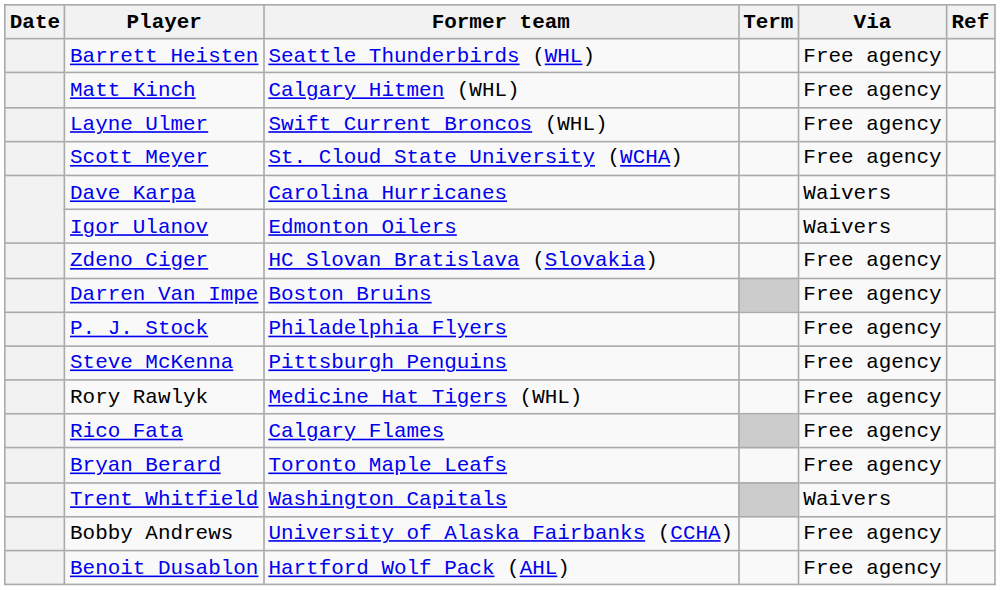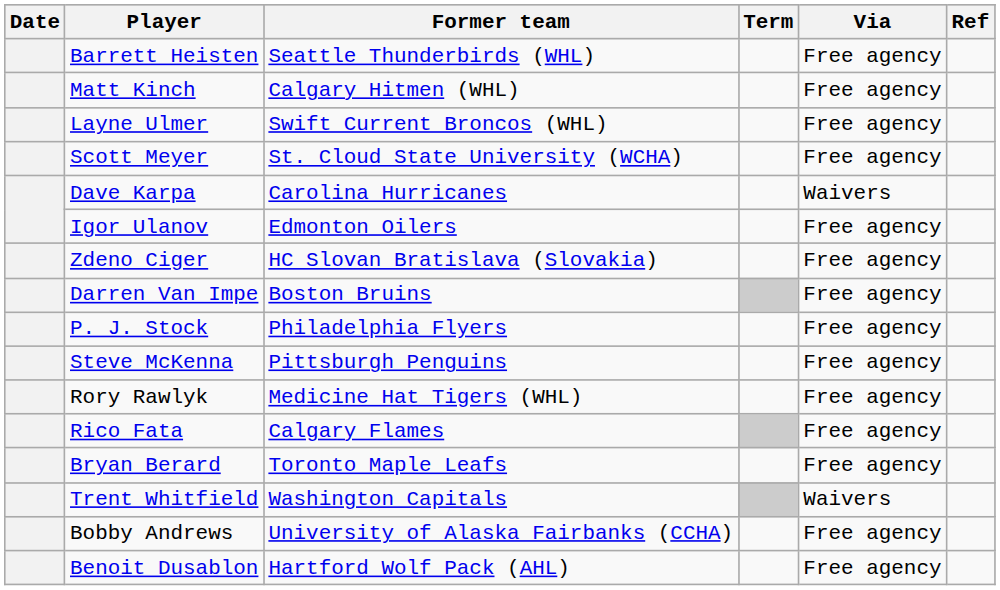(847, 227) Waivers -> (872, 227) Free agency
